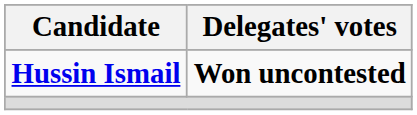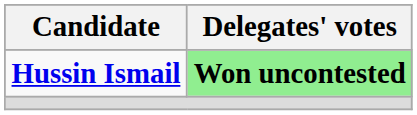(300, 73) no background -> (300, 73) lightgreen background
